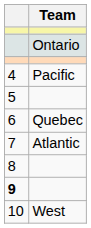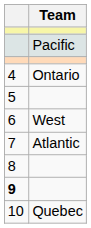(56, 45) Ontario -> (54, 45) Pacific
(54, 74) Pacific -> (56, 74) Ontario
(58, 120) Quebec -> (49, 120) West
(49, 211) West -> (58, 211) Quebec
